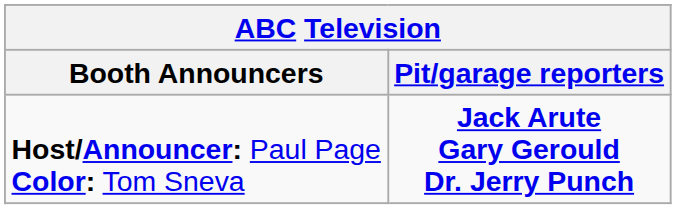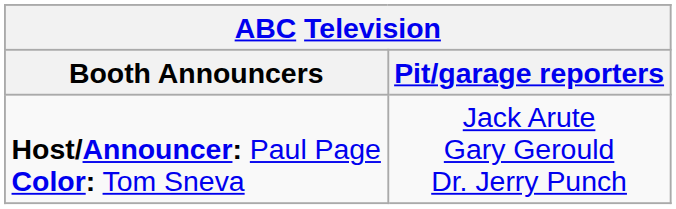(529, 149) bold -> (529, 149) normal
